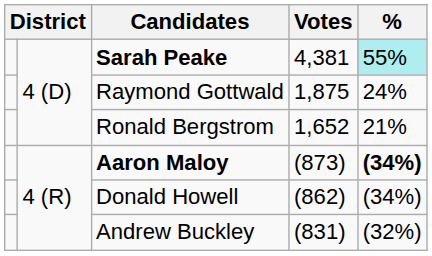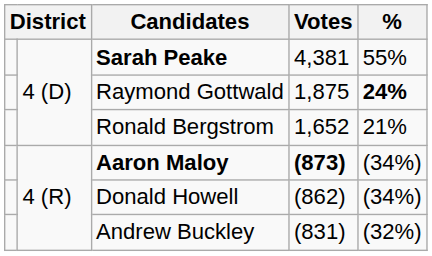(385, 57) paleturquoise background -> (385, 57) no background
(385, 92) normal -> (385, 92) bold
(320, 162) normal -> (320, 162) bold
(392, 162) bold -> (392, 162) normal
